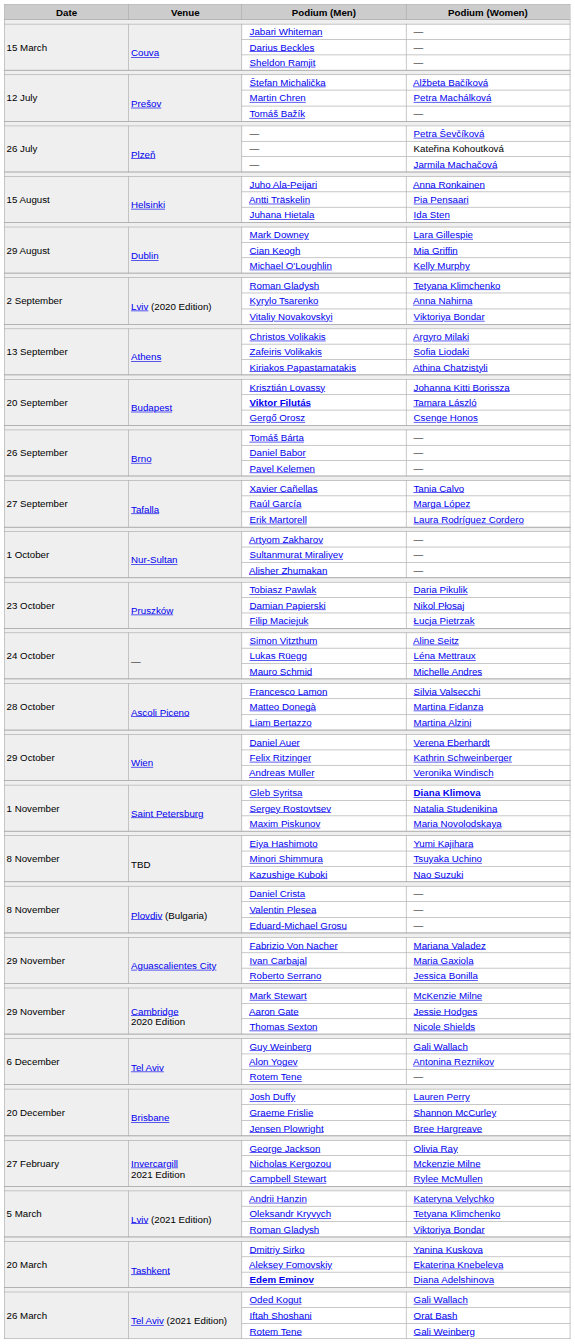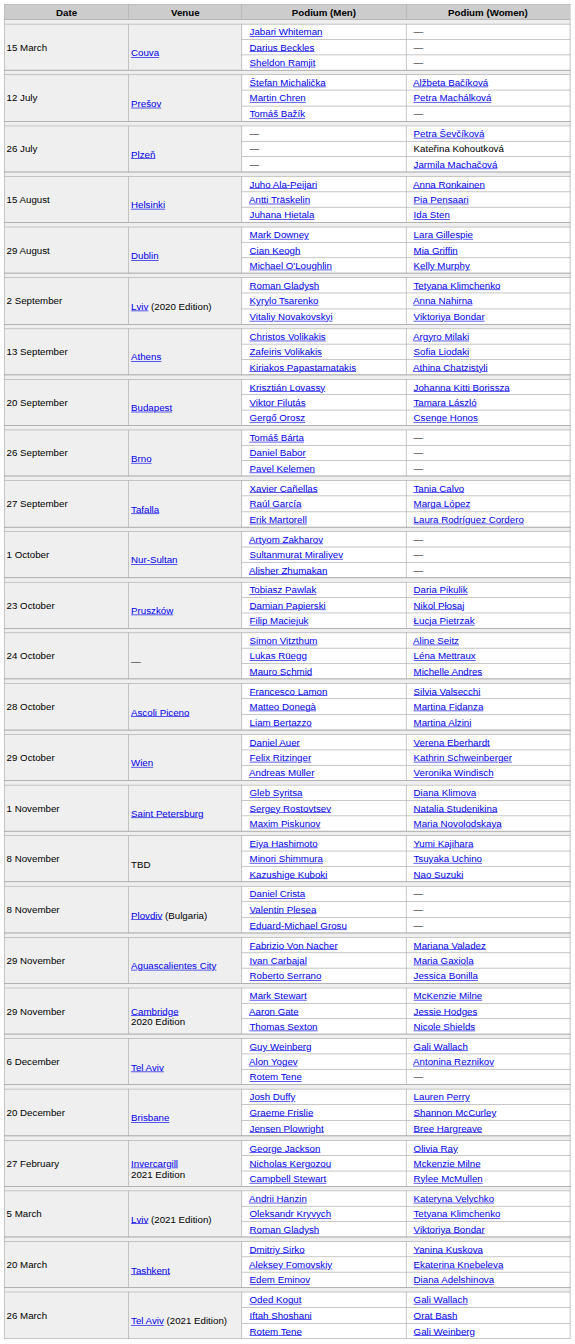(278, 403) bold -> (275, 403) normal
(444, 793) bold -> (442, 793) normal
(279, 1280) bold -> (277, 1280) normal
